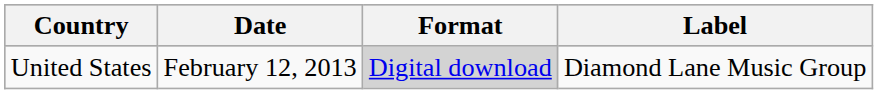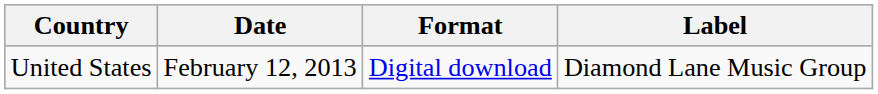(460, 66) lightgrey background -> (460, 66) no background
